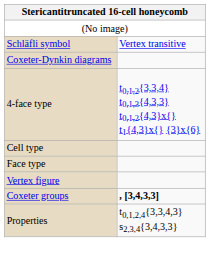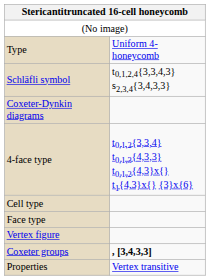+ row: (17, 50)
(153, 44) Vertex transitive -> (144, 80) t0,1,2,4{3,3,4,3} s2,3,4{3,4,3,3}
(151, 220) t0,1,2,4{3,3,4,3} s2,3,4{3,4,3,3} -> (145, 267) Vertex transitive
